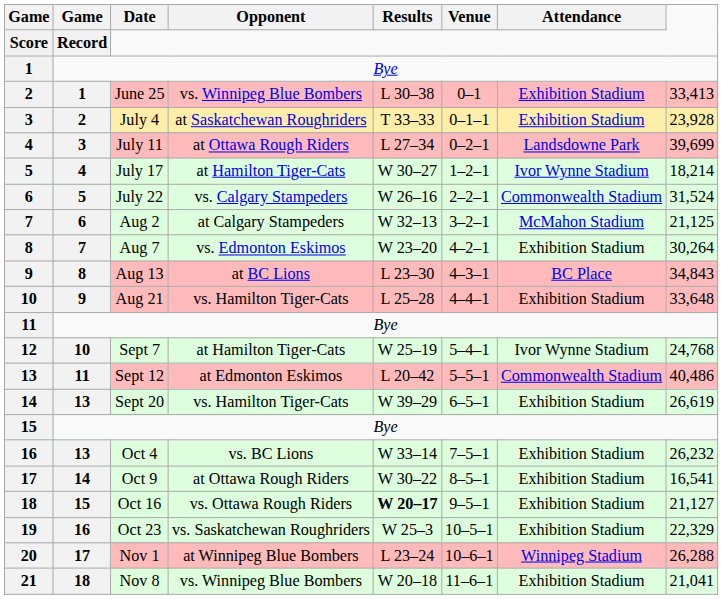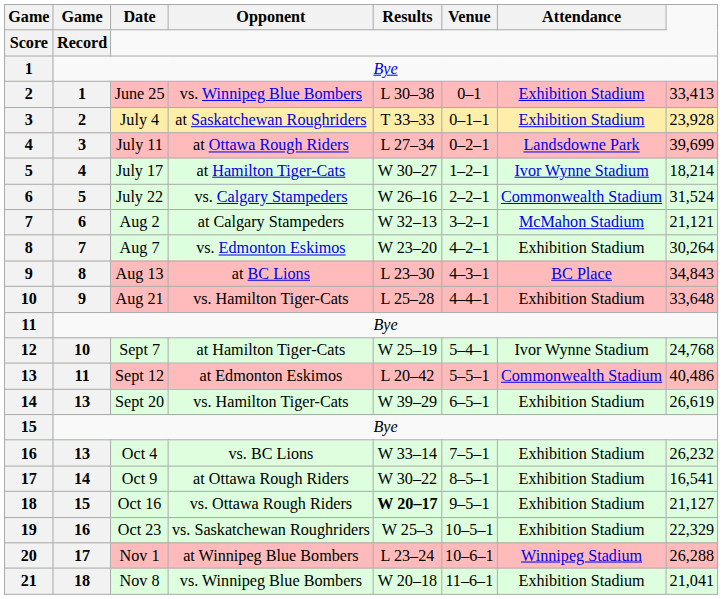(692, 222) 21,125 -> (692, 222) 21,121
